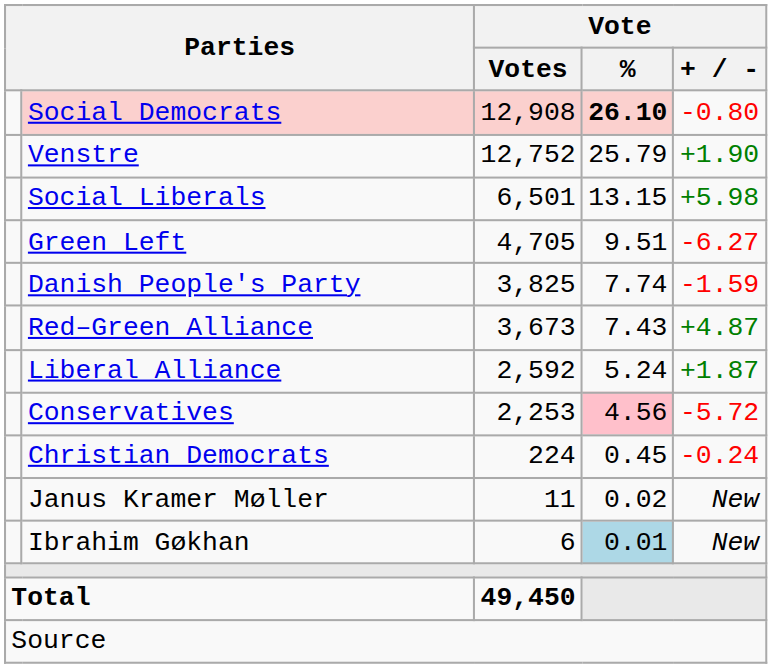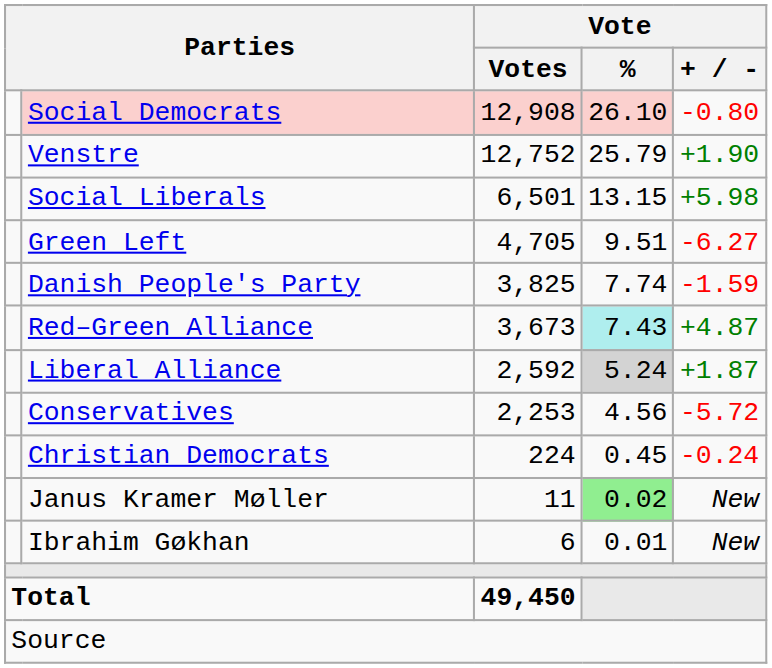(628, 113) bold -> (628, 113) normal
(636, 328) no background -> (636, 328) paleturquoise background
(636, 371) no background -> (636, 371) lightgrey background
(636, 414) pink background -> (636, 414) no background
(636, 500) no background -> (636, 500) lightgreen background
(636, 543) lightblue background -> (636, 543) no background
